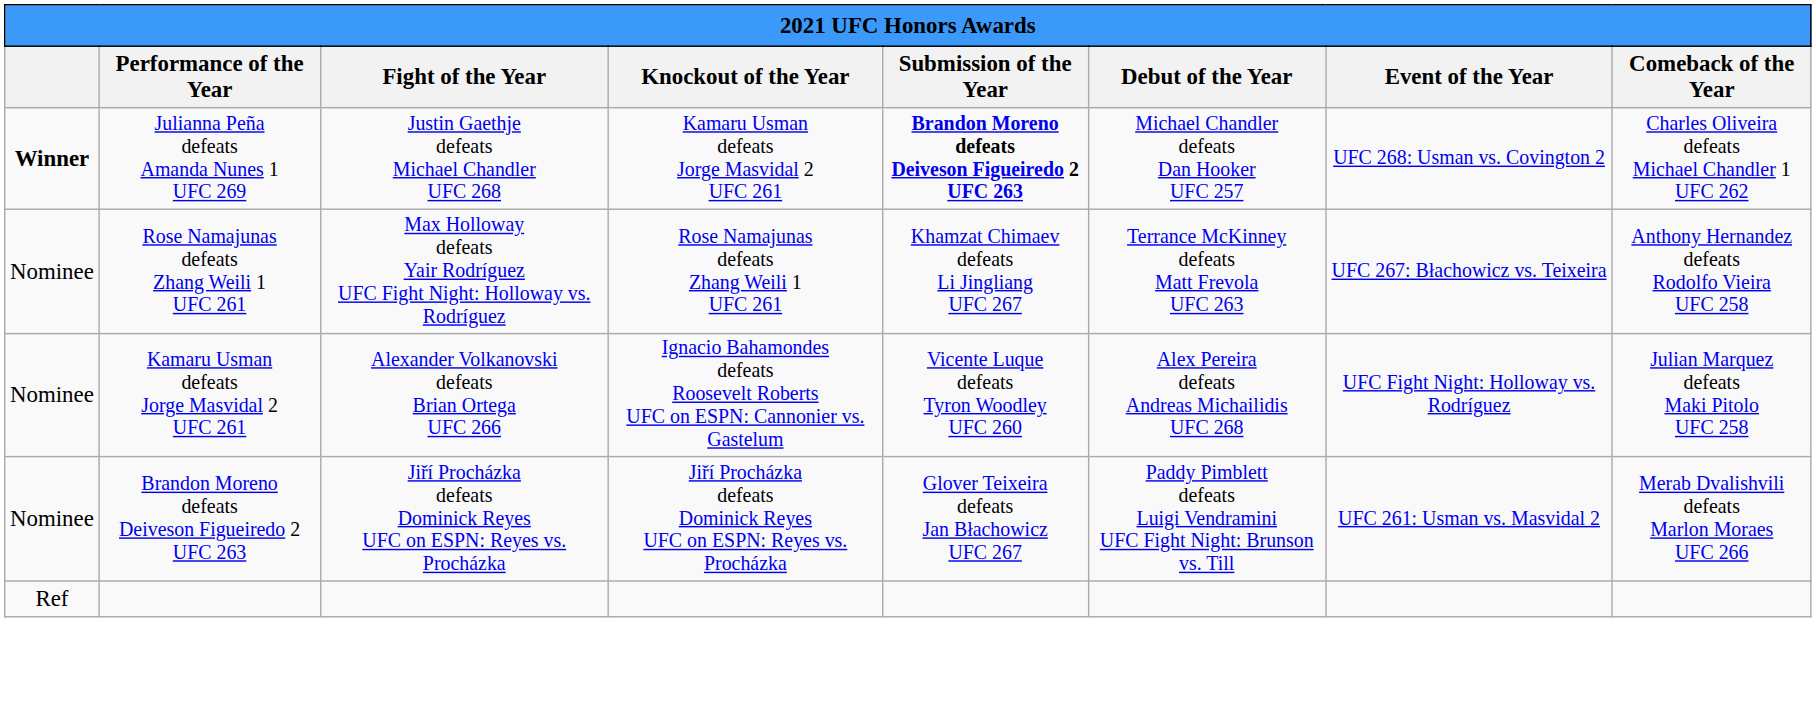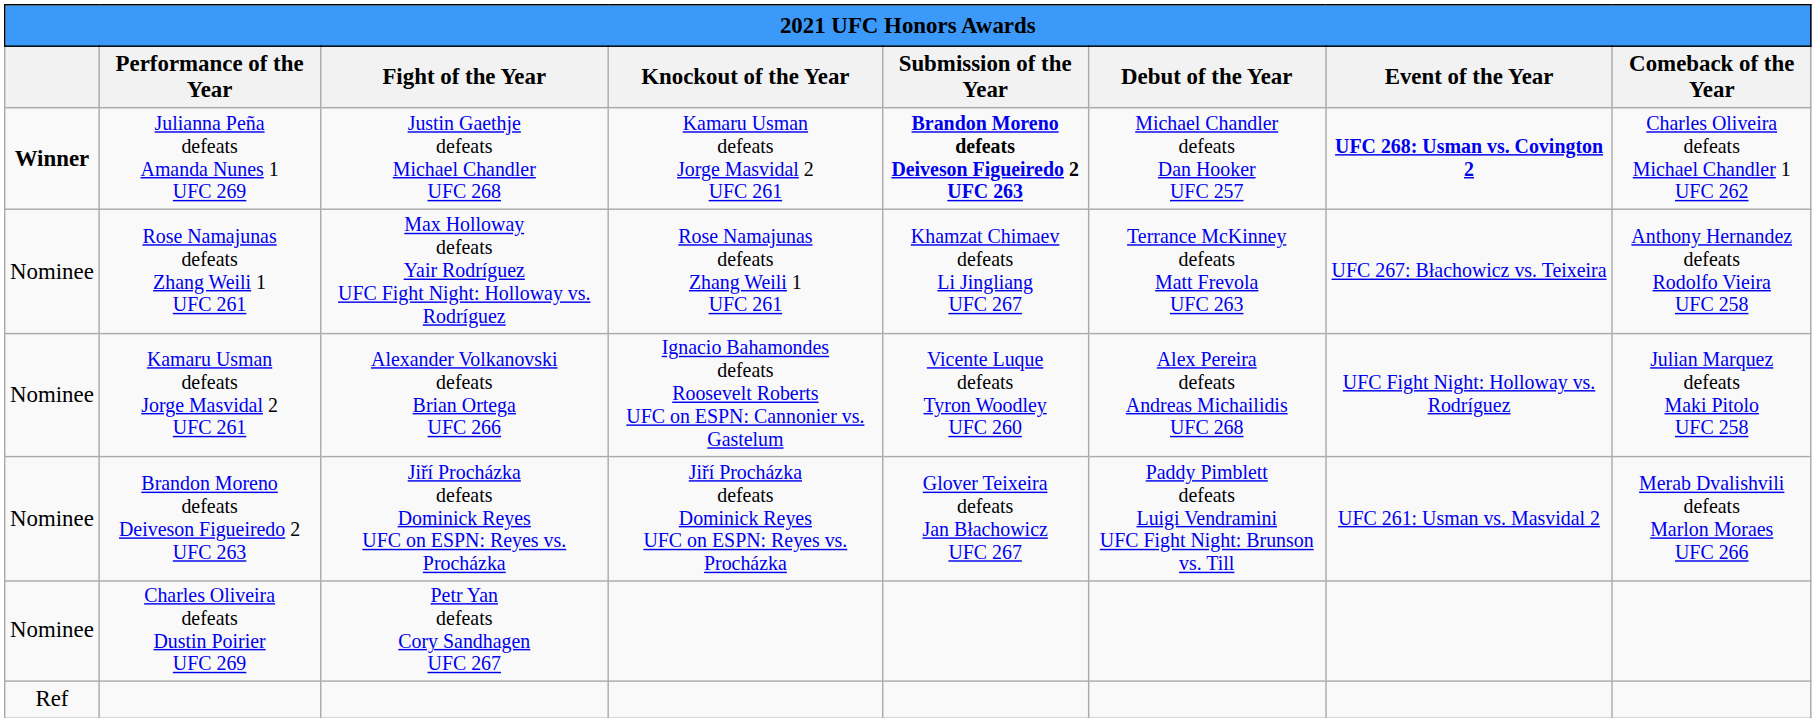(1469, 158) normal -> (1469, 158) bold
+ row: (210, 630)
